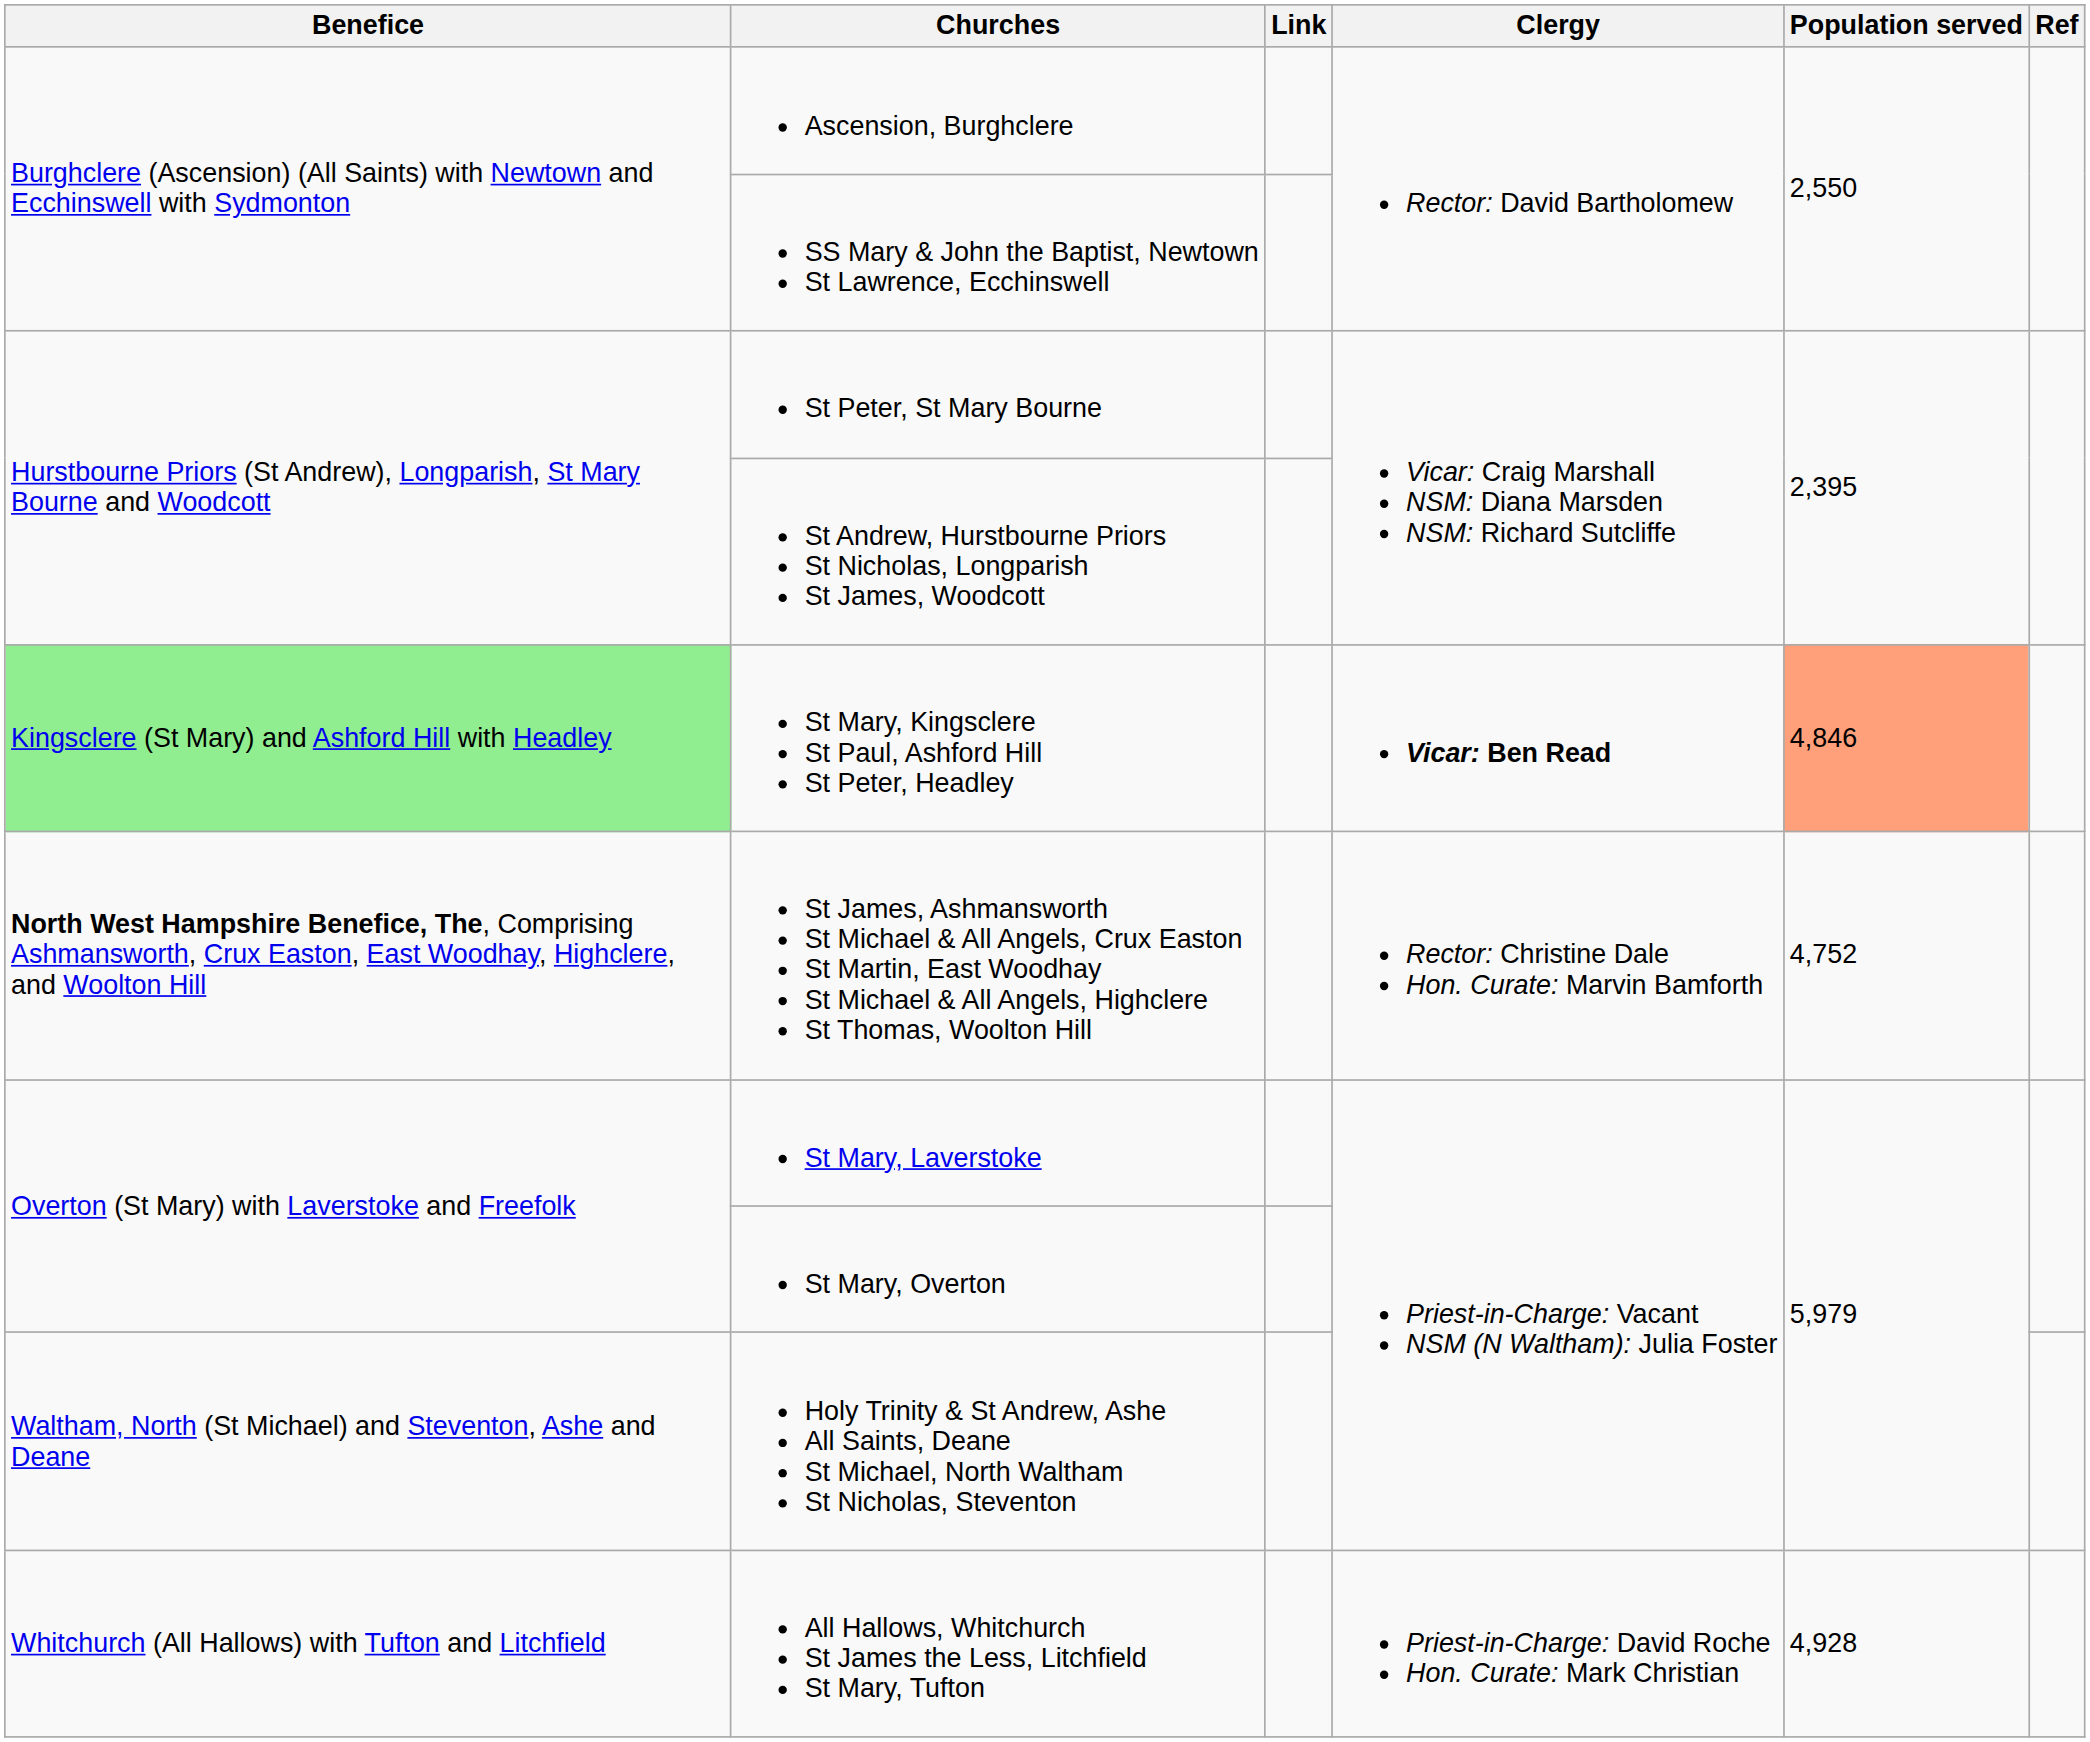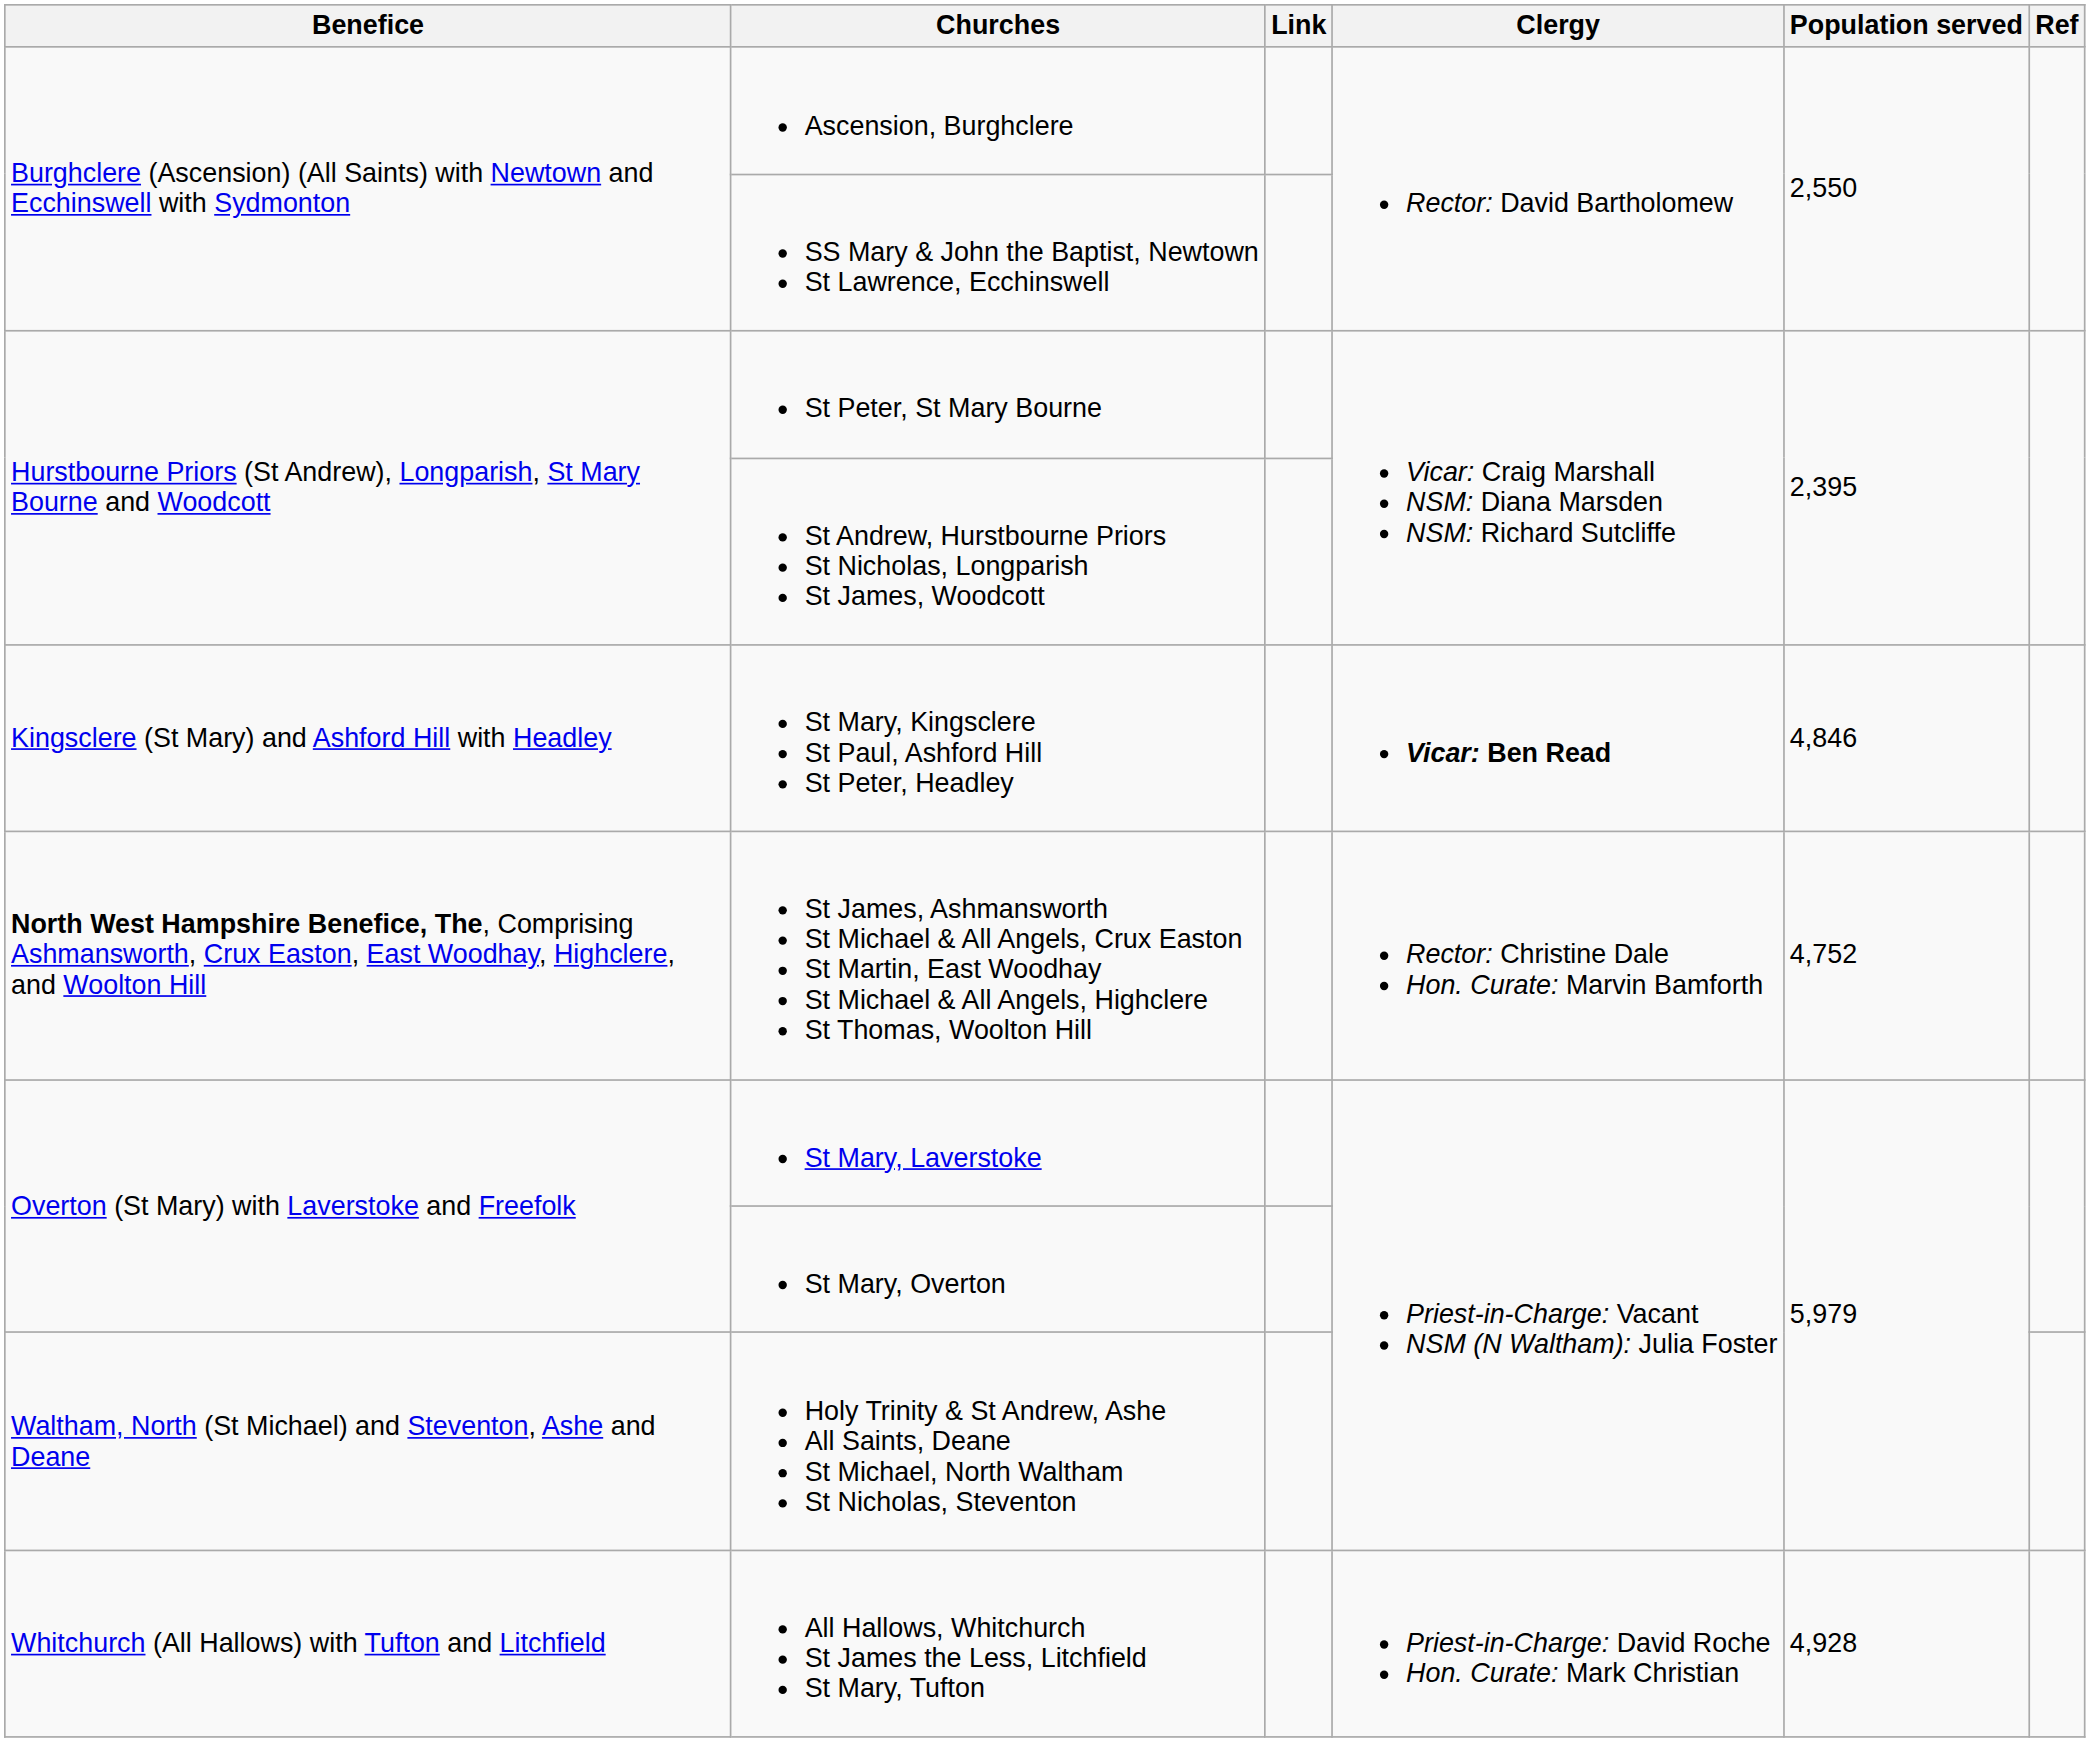(311, 737) lightgreen background -> (311, 737) no background
(1823, 737) lightsalmon background -> (1823, 737) no background
